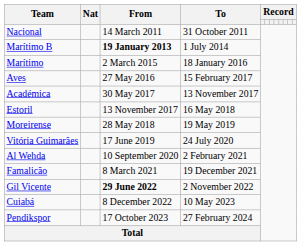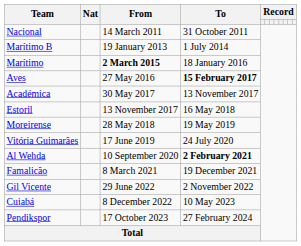(137, 47) bold -> (135, 47) normal
(130, 63) normal -> (131, 63) bold
(218, 78) normal -> (220, 78) bold
(215, 156) normal -> (217, 156) bold
(130, 187) bold -> (129, 187) normal
